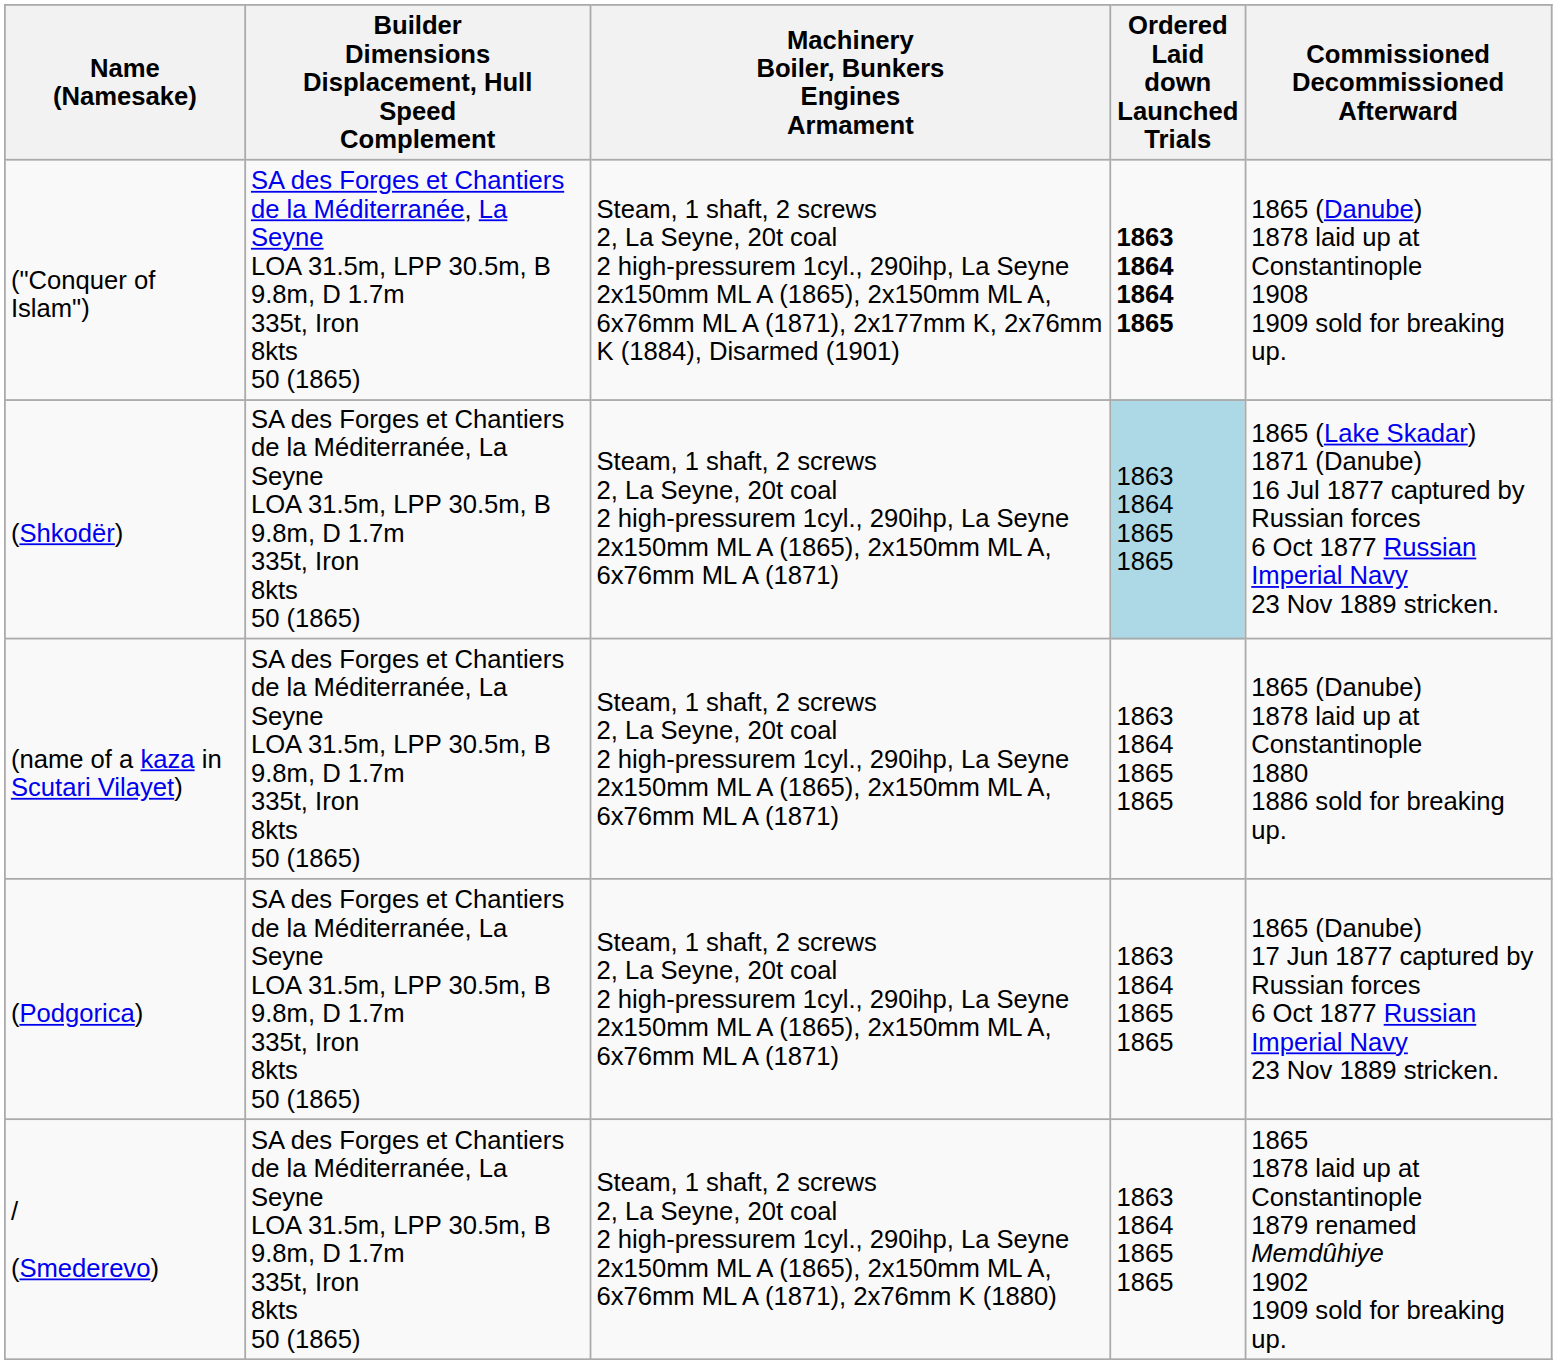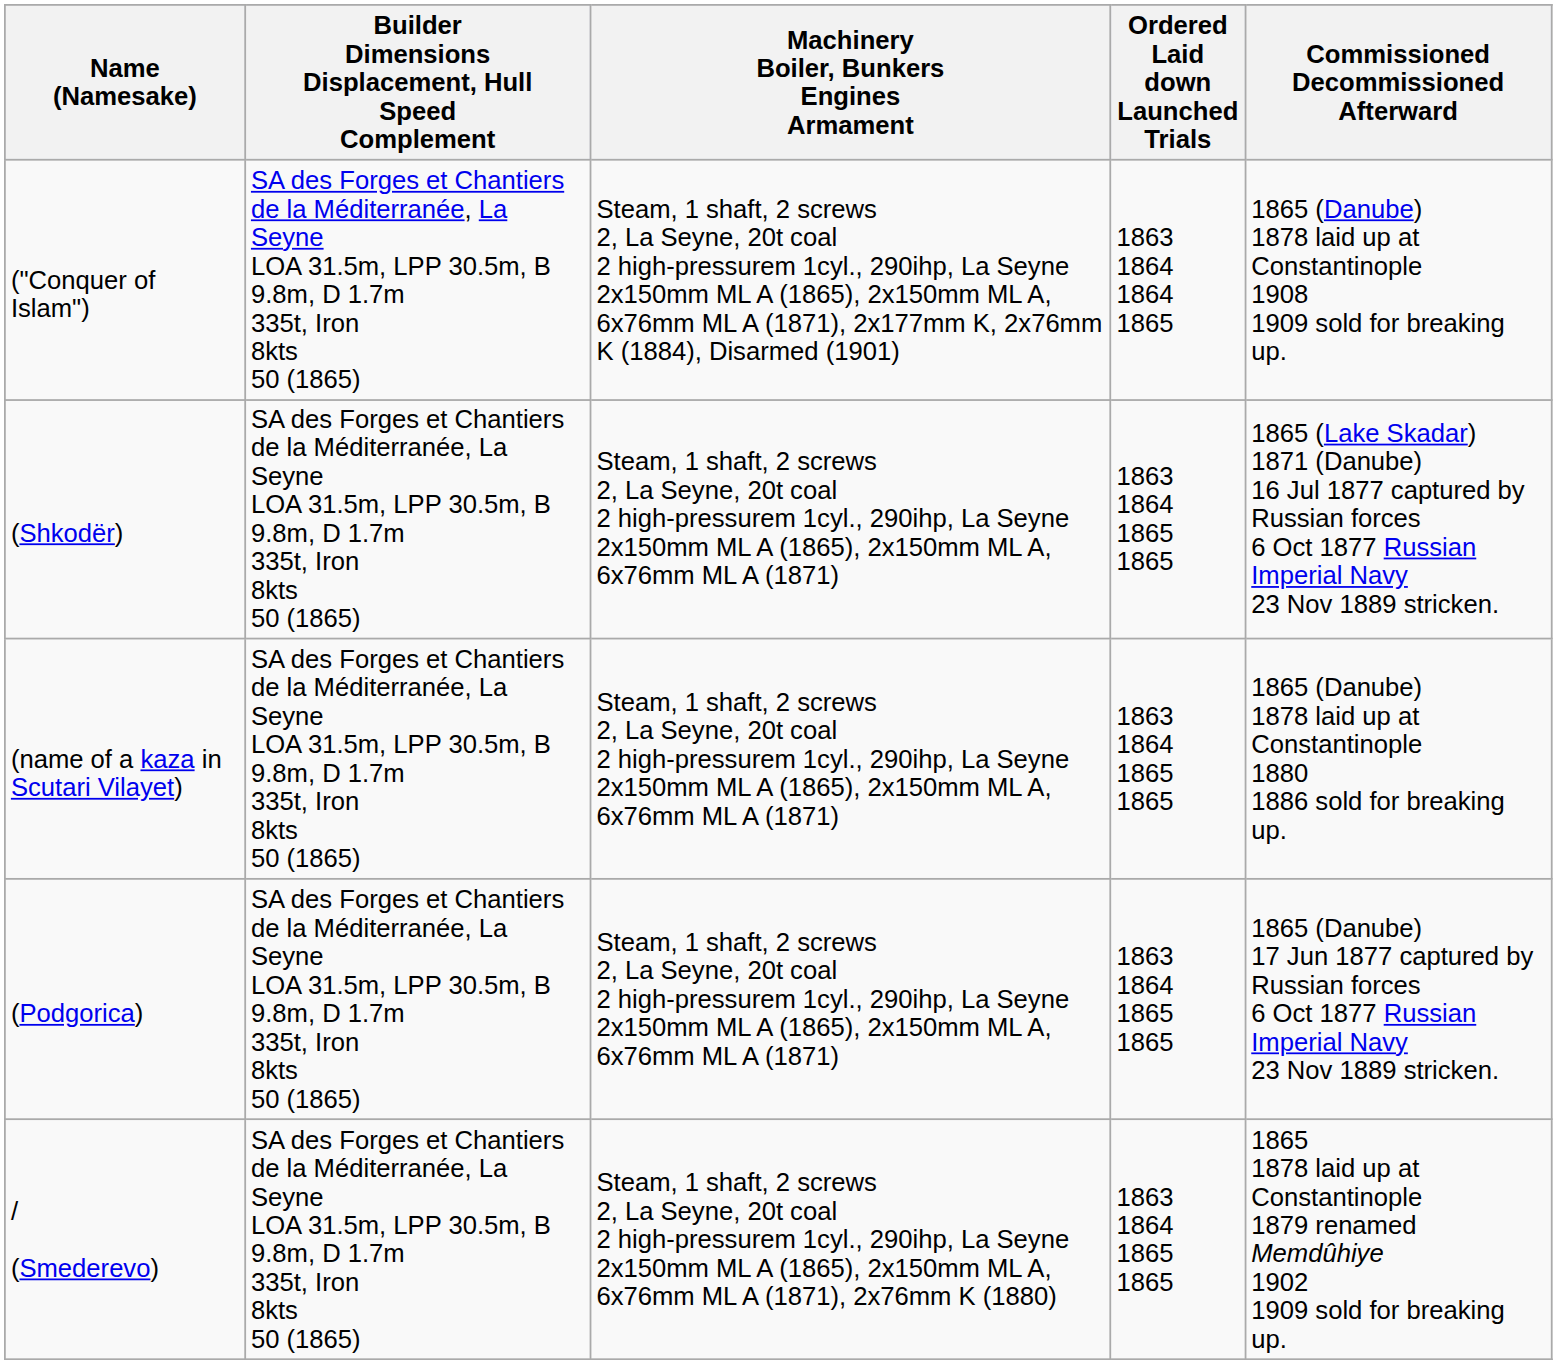(1145, 280) bold -> (1145, 280) normal
(1145, 519) lightblue background -> (1145, 519) no background
